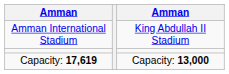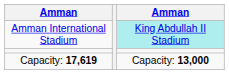(170, 34) no background -> (170, 34) paleturquoise background
